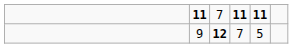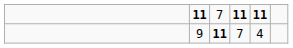(220, 34) 12 -> (220, 34) 11
(260, 34) 5 -> (260, 34) 4
